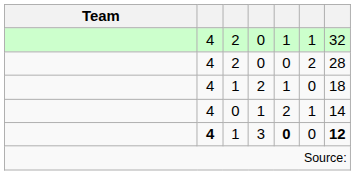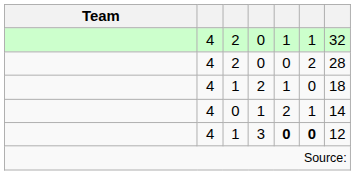(210, 134) bold -> (210, 134) normal
(312, 134) normal -> (312, 134) bold
(337, 134) bold -> (337, 134) normal
